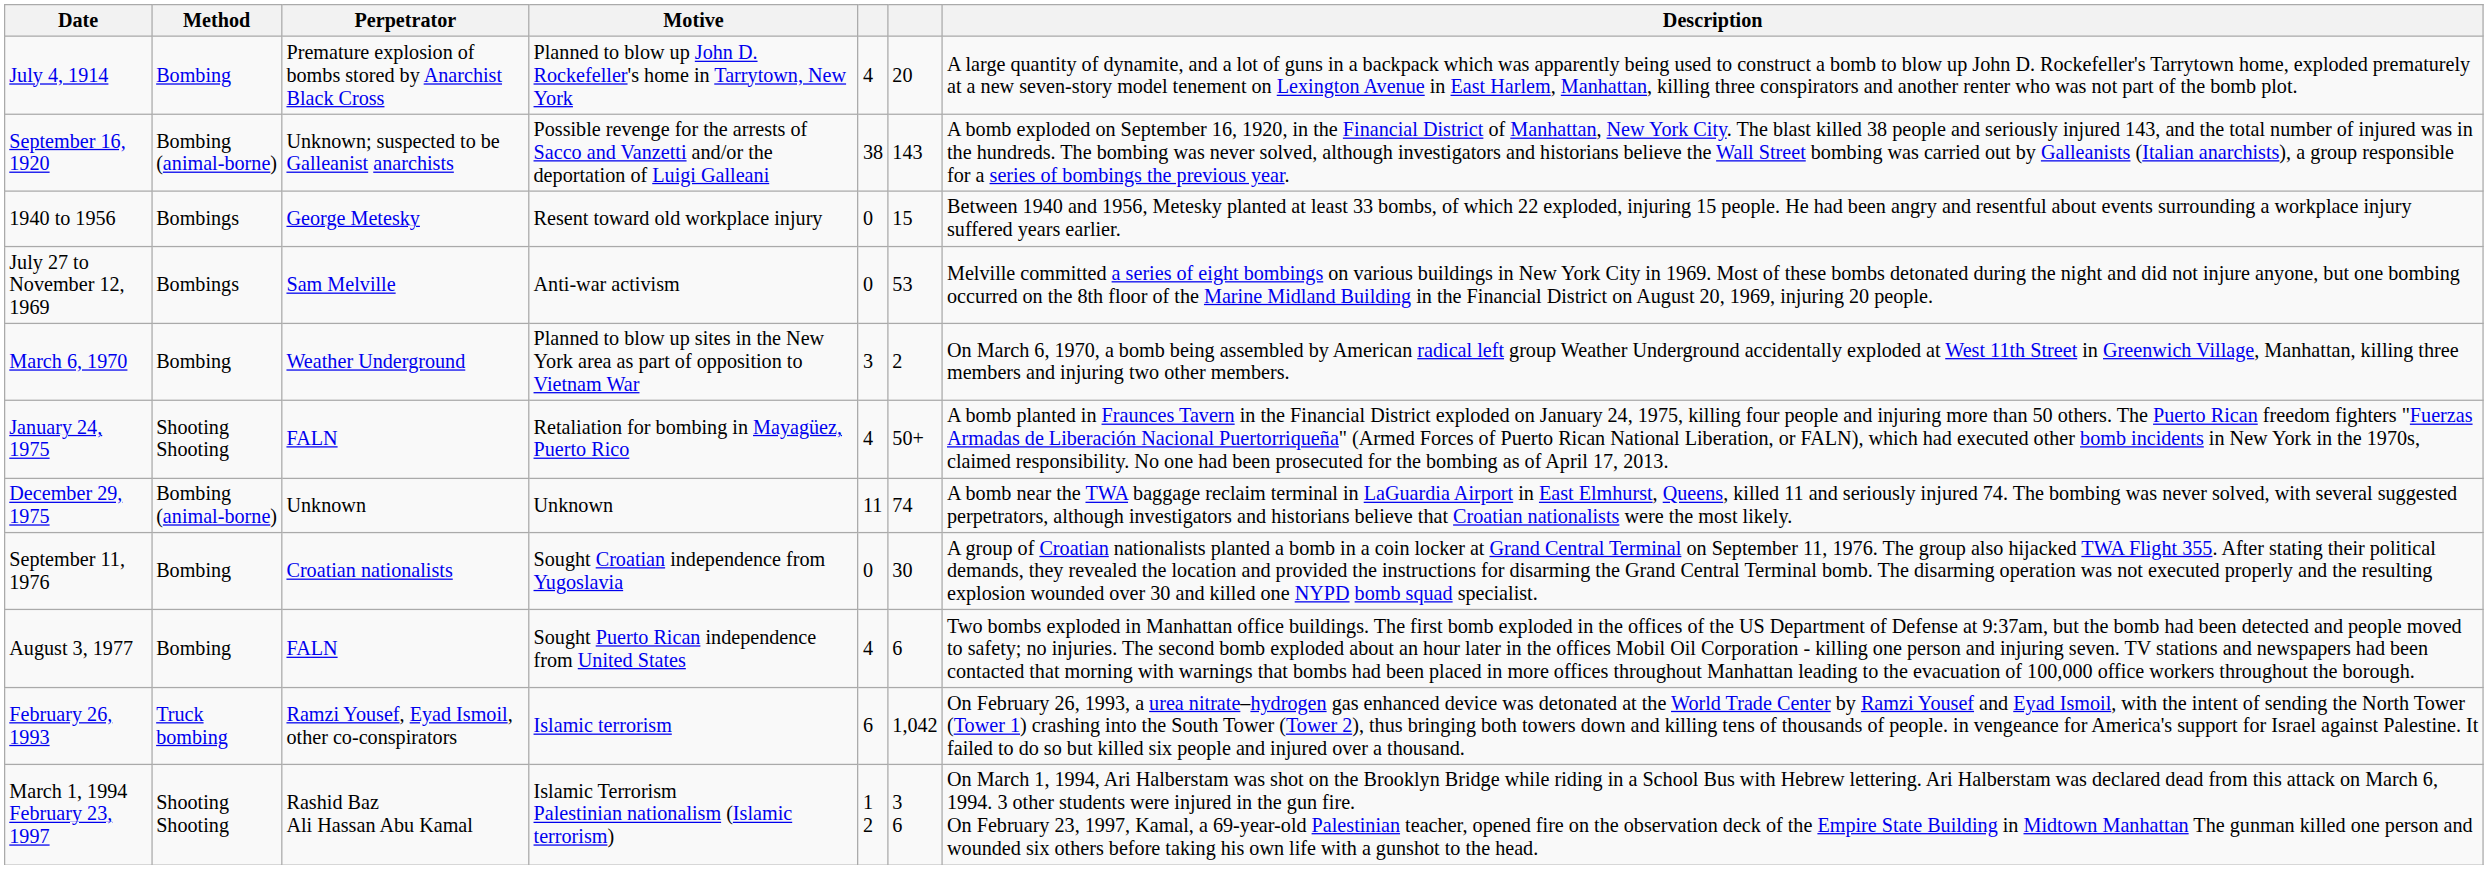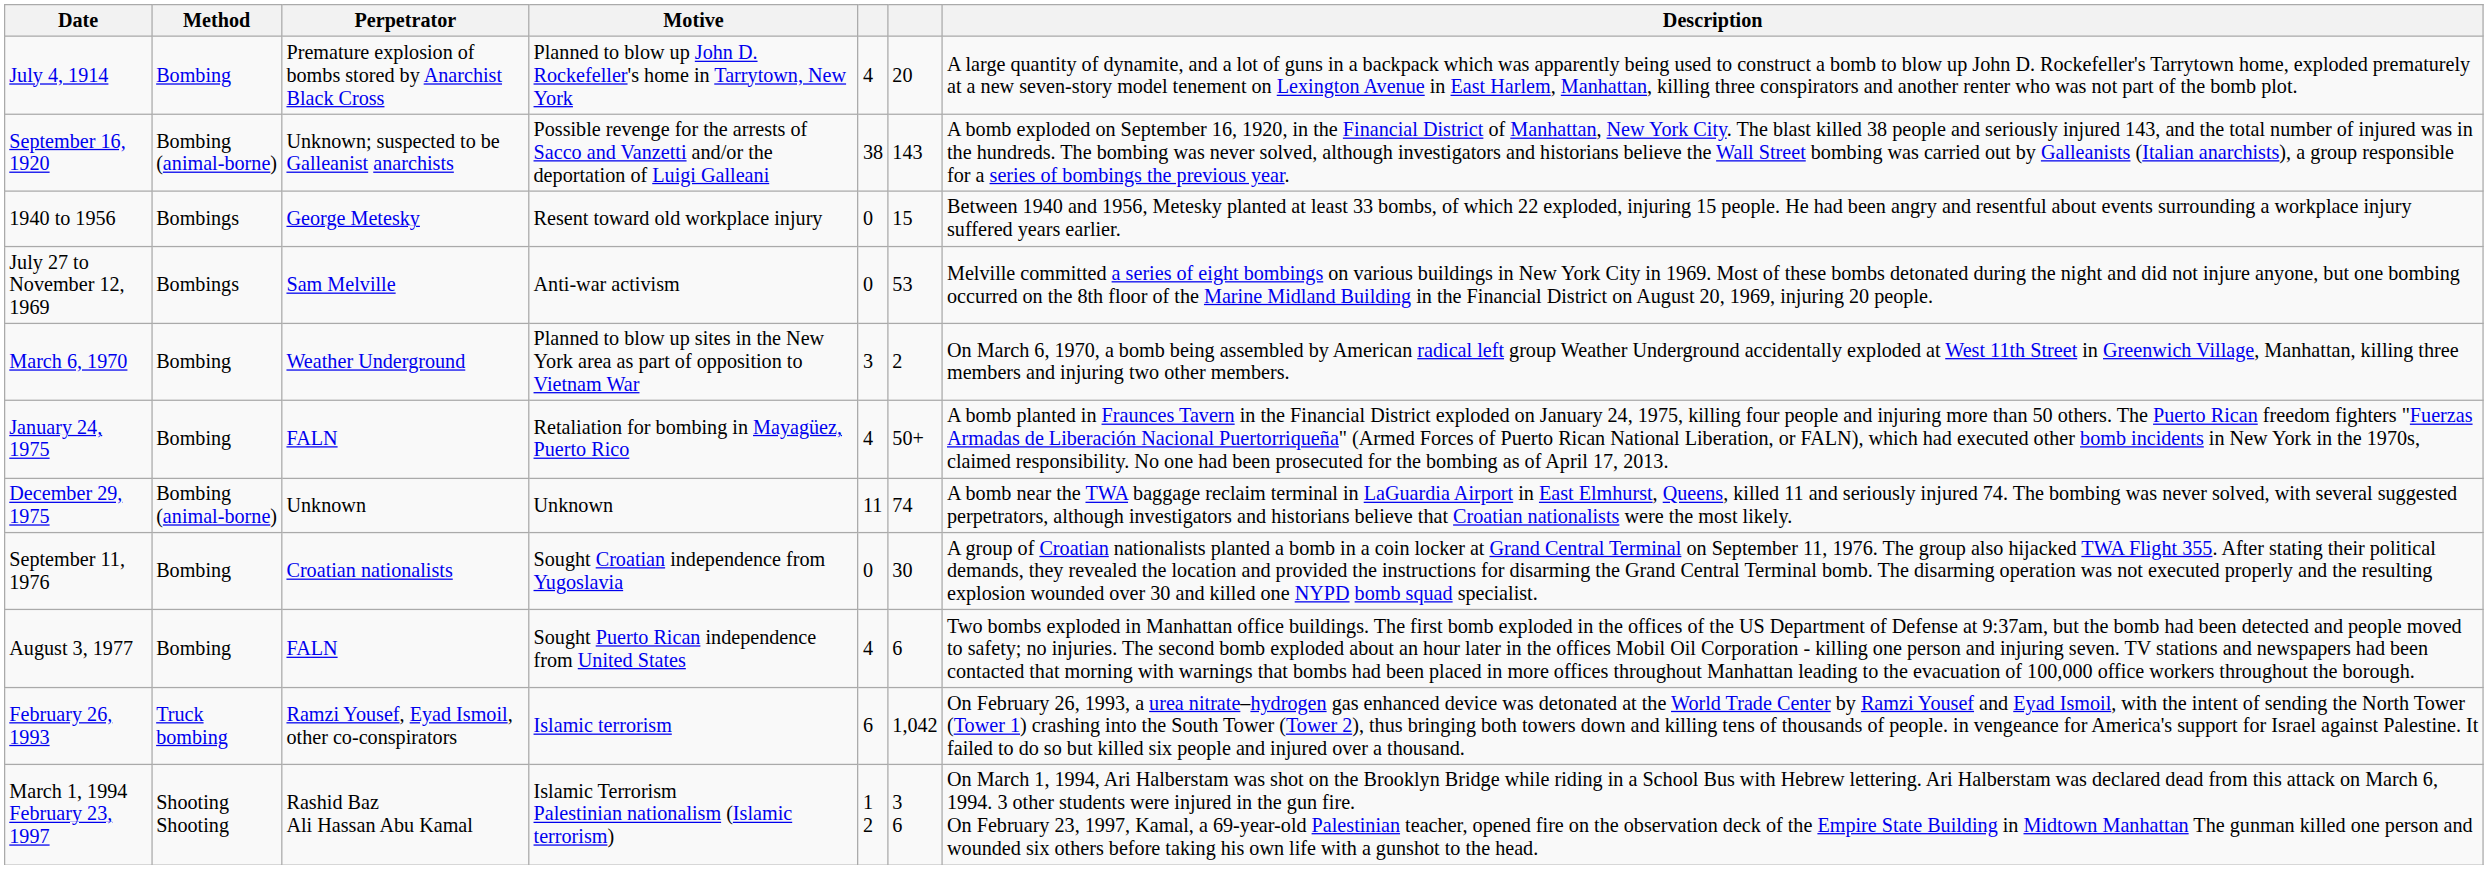(193, 439) Shooting Shooting -> (194, 439) Bombing
